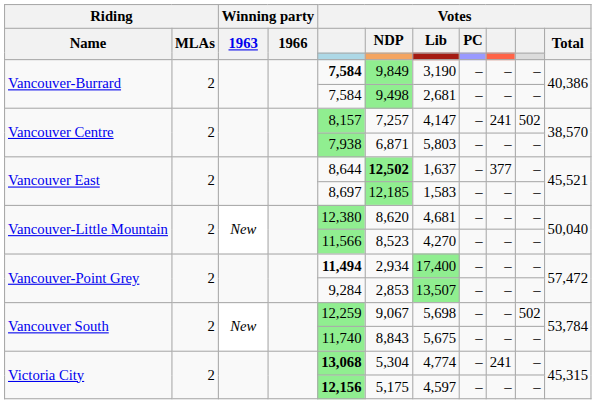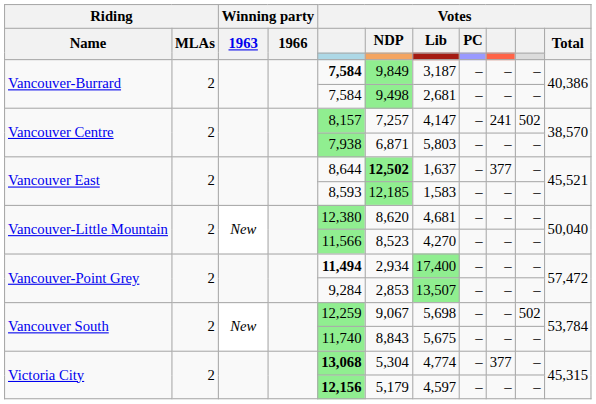(440, 71) 3,190 -> (440, 71) 3,187
(345, 192) 8,697 -> (345, 192) 8,593
(501, 362) 241 -> (501, 362) 377
(392, 386) 5,175 -> (392, 386) 5,179
